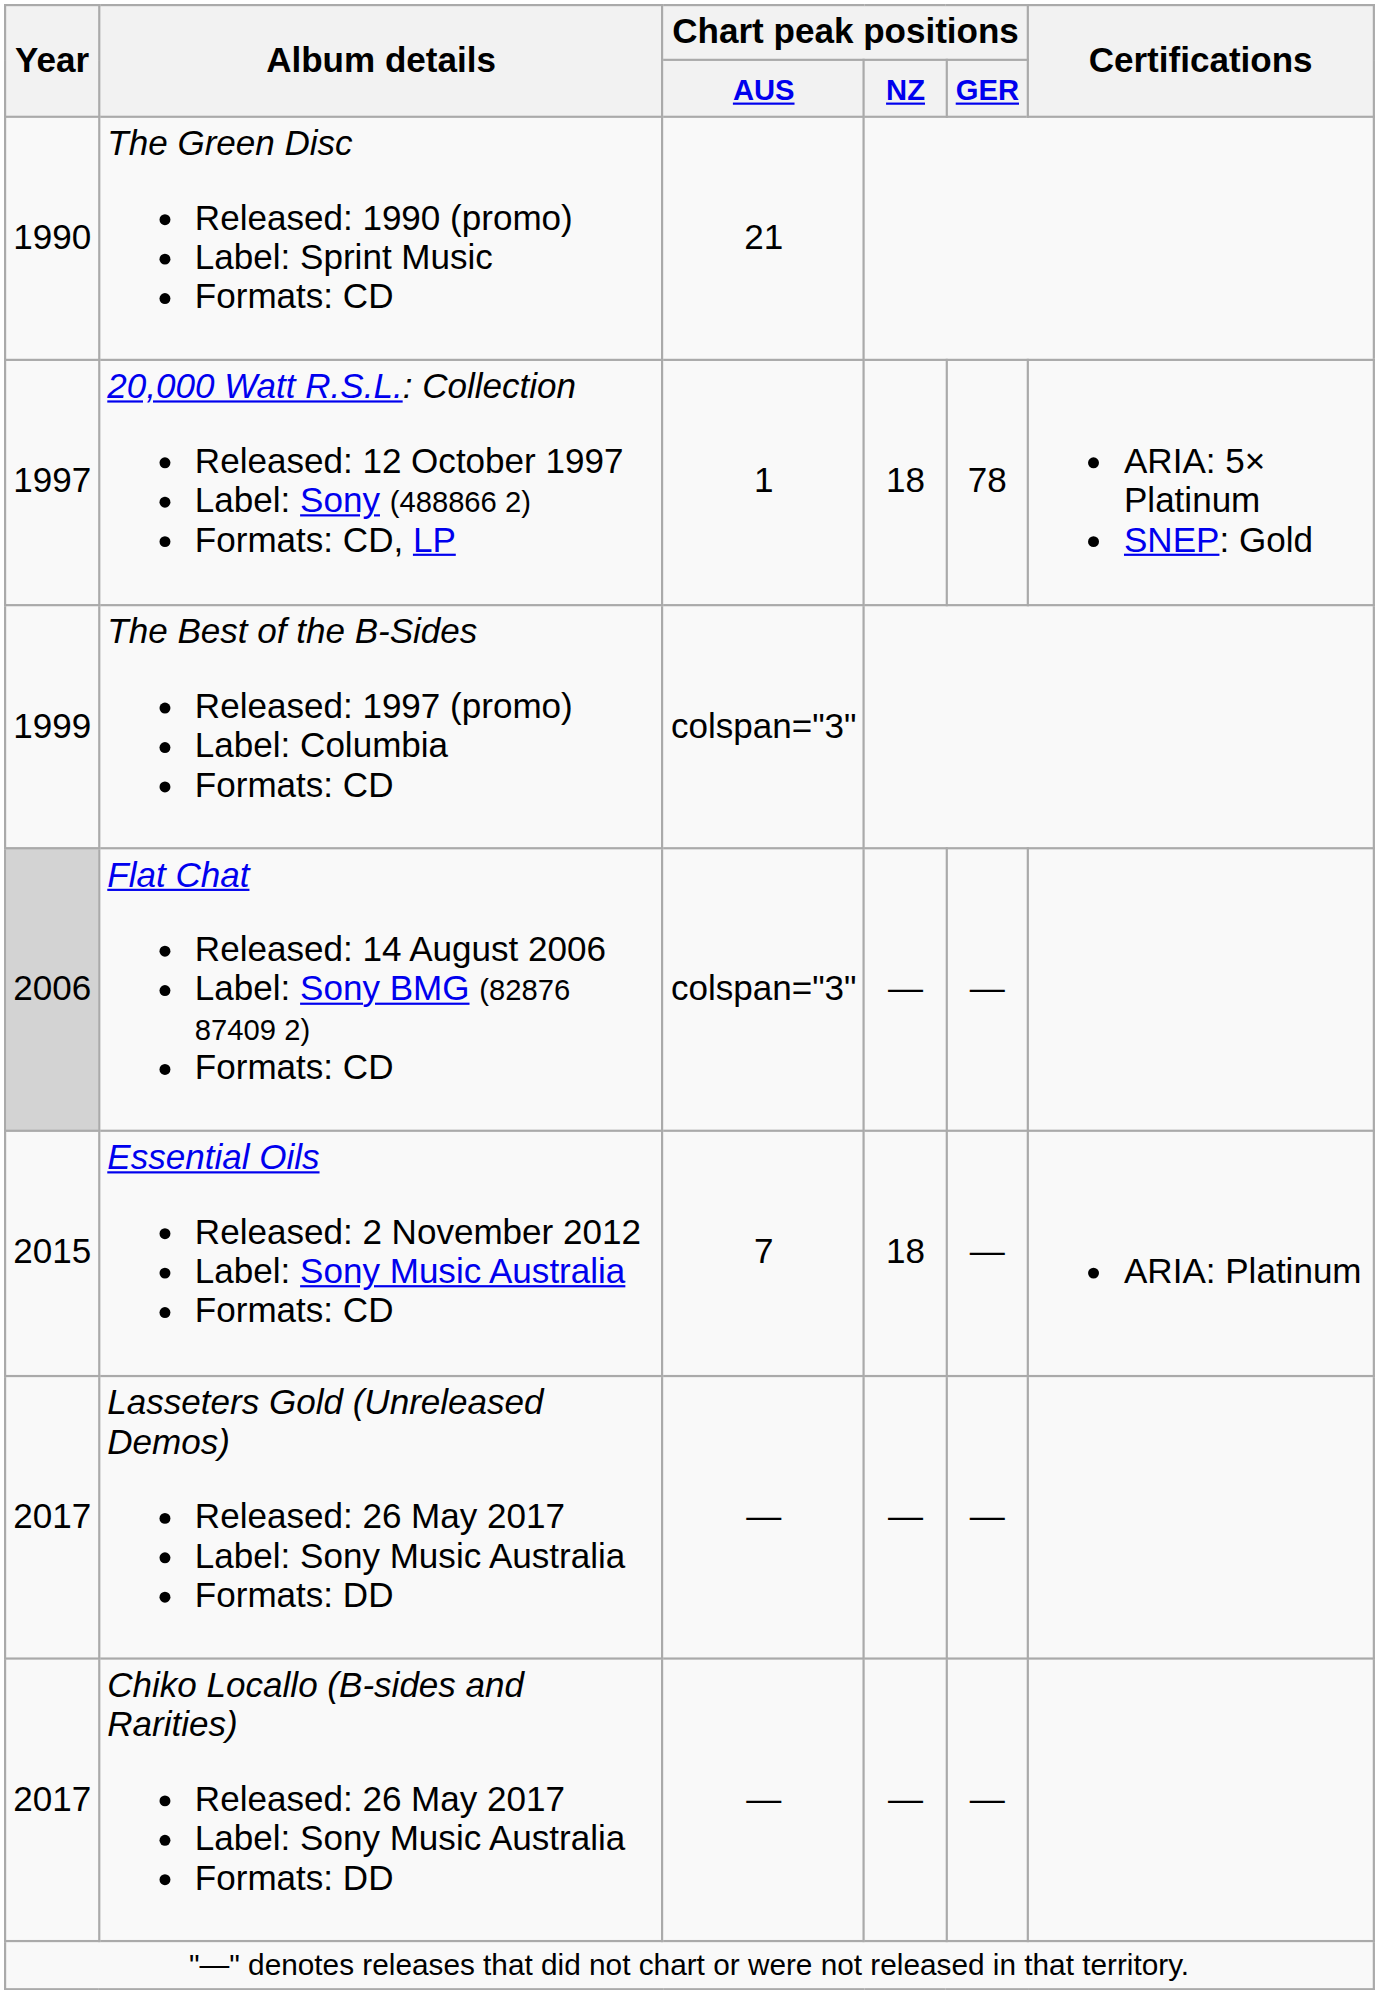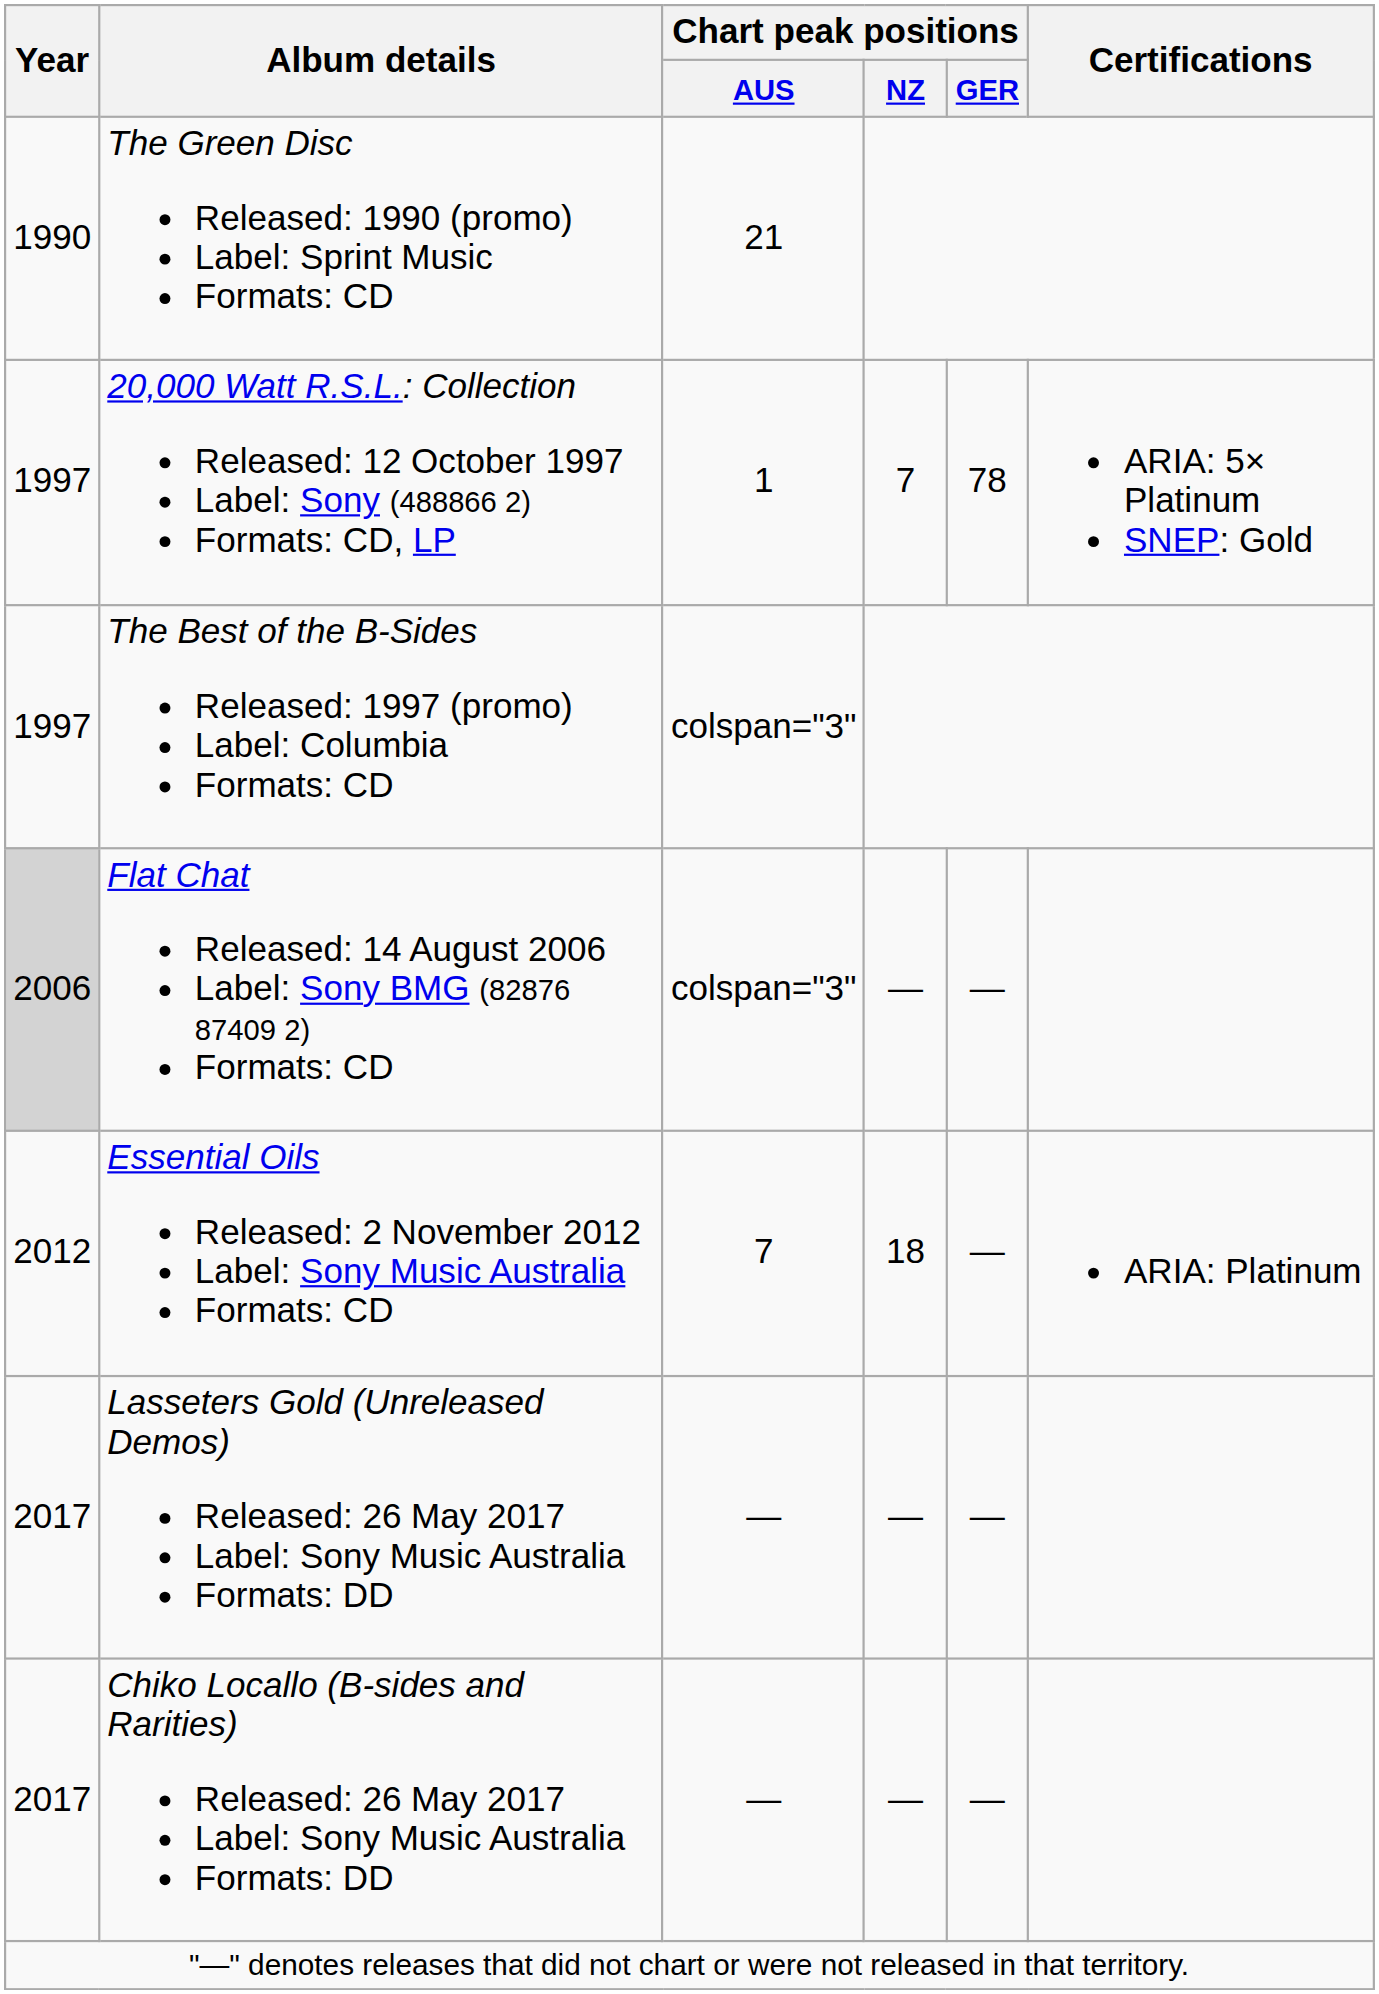(906, 481) 18 -> (906, 481) 7
(52, 725) 1999 -> (52, 725) 1997
(52, 1252) 2015 -> (52, 1252) 2012
